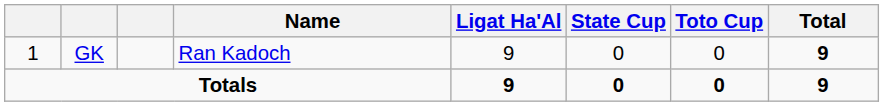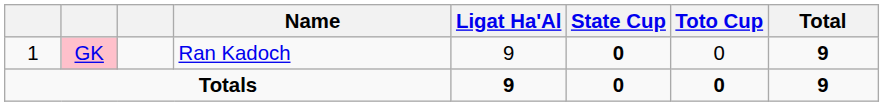(89, 53) no background -> (89, 53) pink background
(618, 53) normal -> (618, 53) bold
